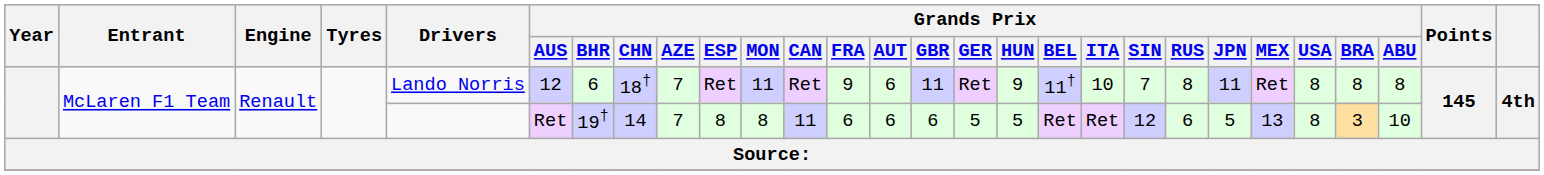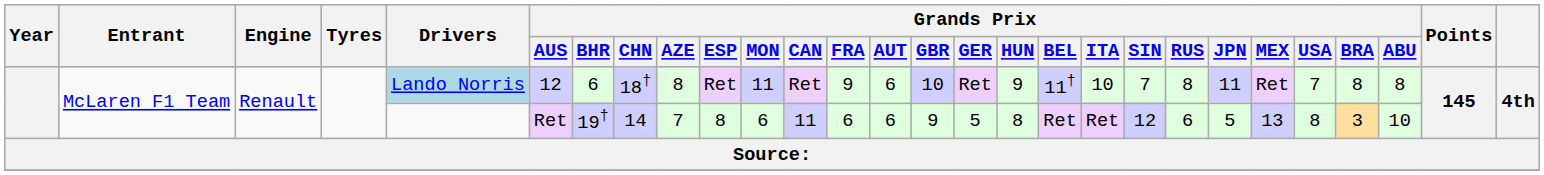(458, 85) no background -> (458, 85) lightblue background
(678, 85) 7 -> (678, 85) 8
(933, 85) 11 -> (933, 85) 10
(1315, 85) 8 -> (1315, 85) 7
(763, 121) 8 -> (763, 121) 6
(933, 121) 6 -> (933, 121) 9
(1018, 121) 5 -> (1018, 121) 8
